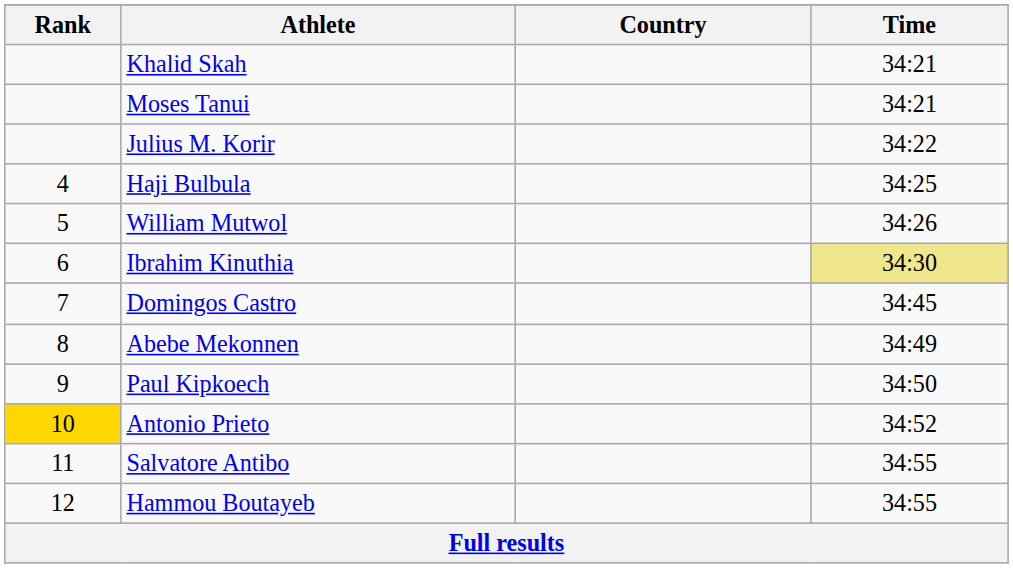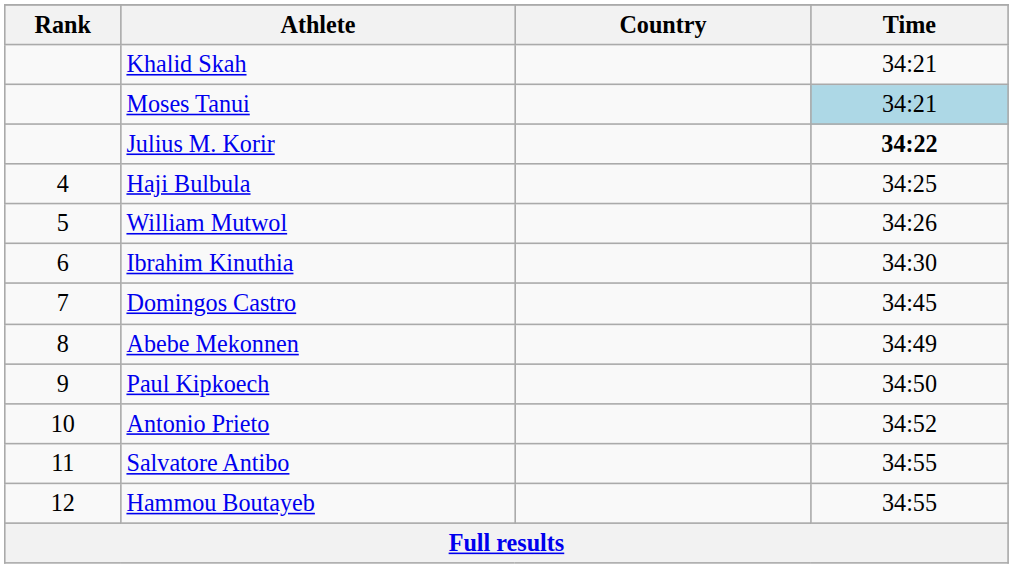(909, 104) no background -> (909, 104) lightblue background
(909, 144) normal -> (909, 144) bold
(909, 263) khaki background -> (909, 263) no background
(63, 423) gold background -> (63, 423) no background
